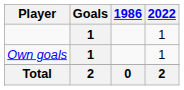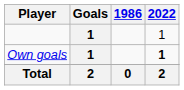(162, 54) normal -> (162, 54) bold
